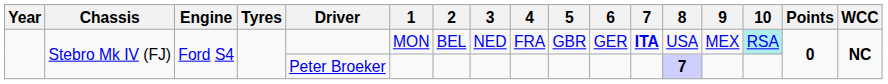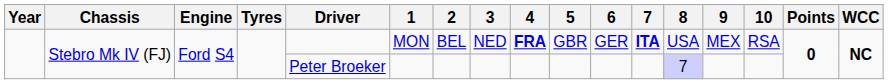(530, 42) normal -> (530, 42) bold
(763, 42) paleturquoise background -> (764, 42) no background
(682, 67) bold -> (683, 67) normal
